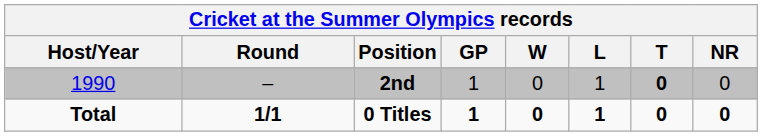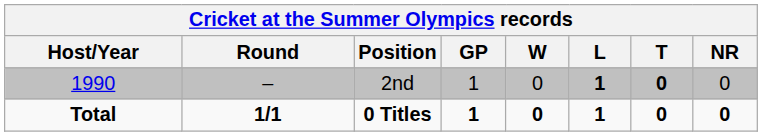(397, 83) bold -> (397, 83) normal
(600, 83) normal -> (600, 83) bold
